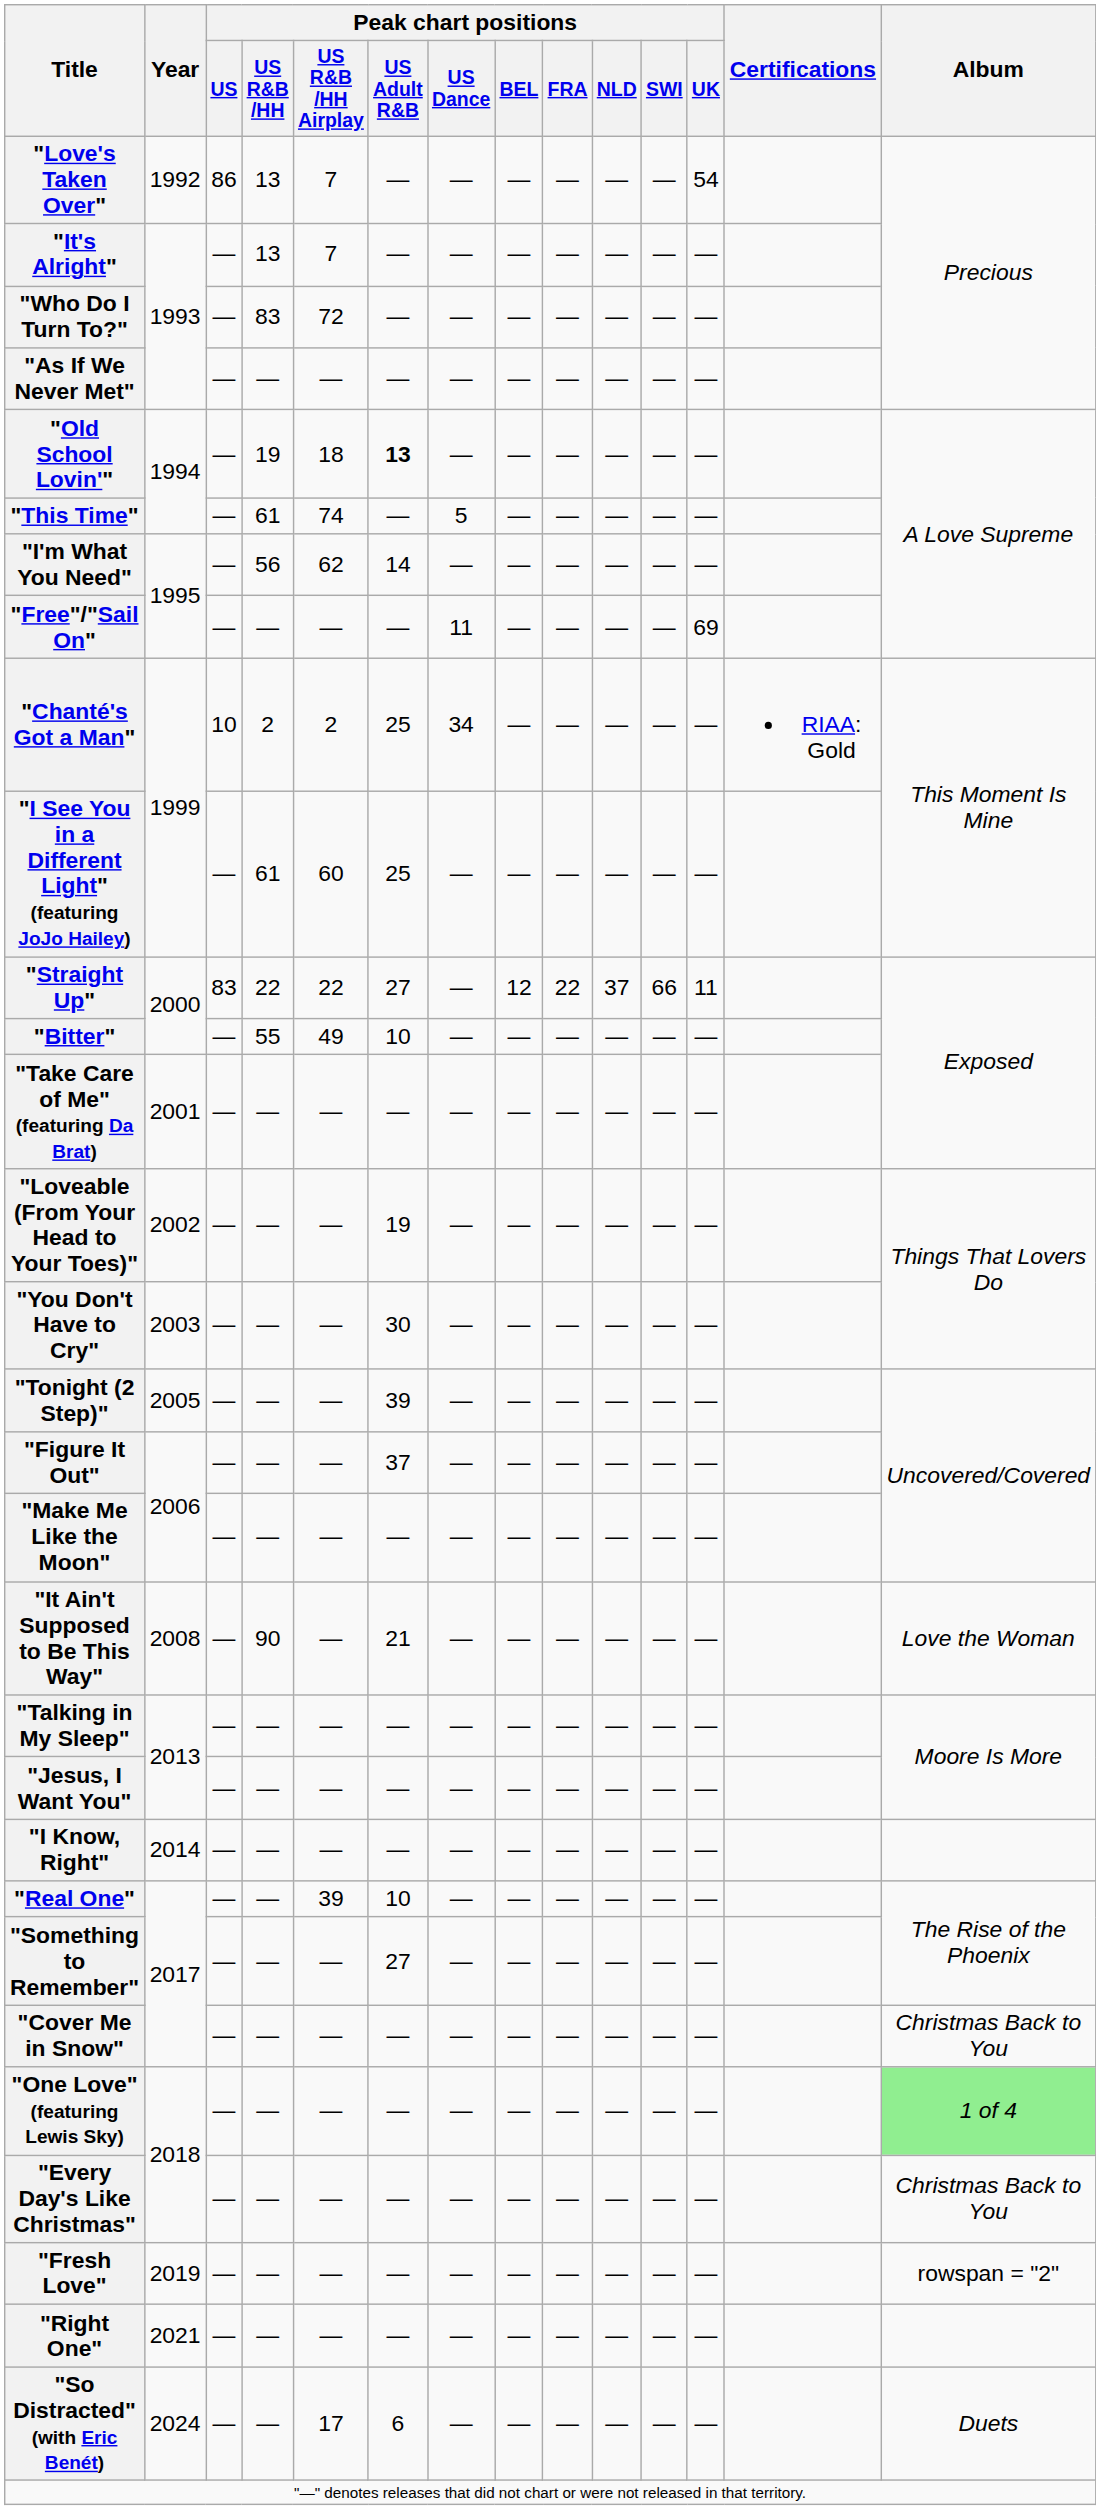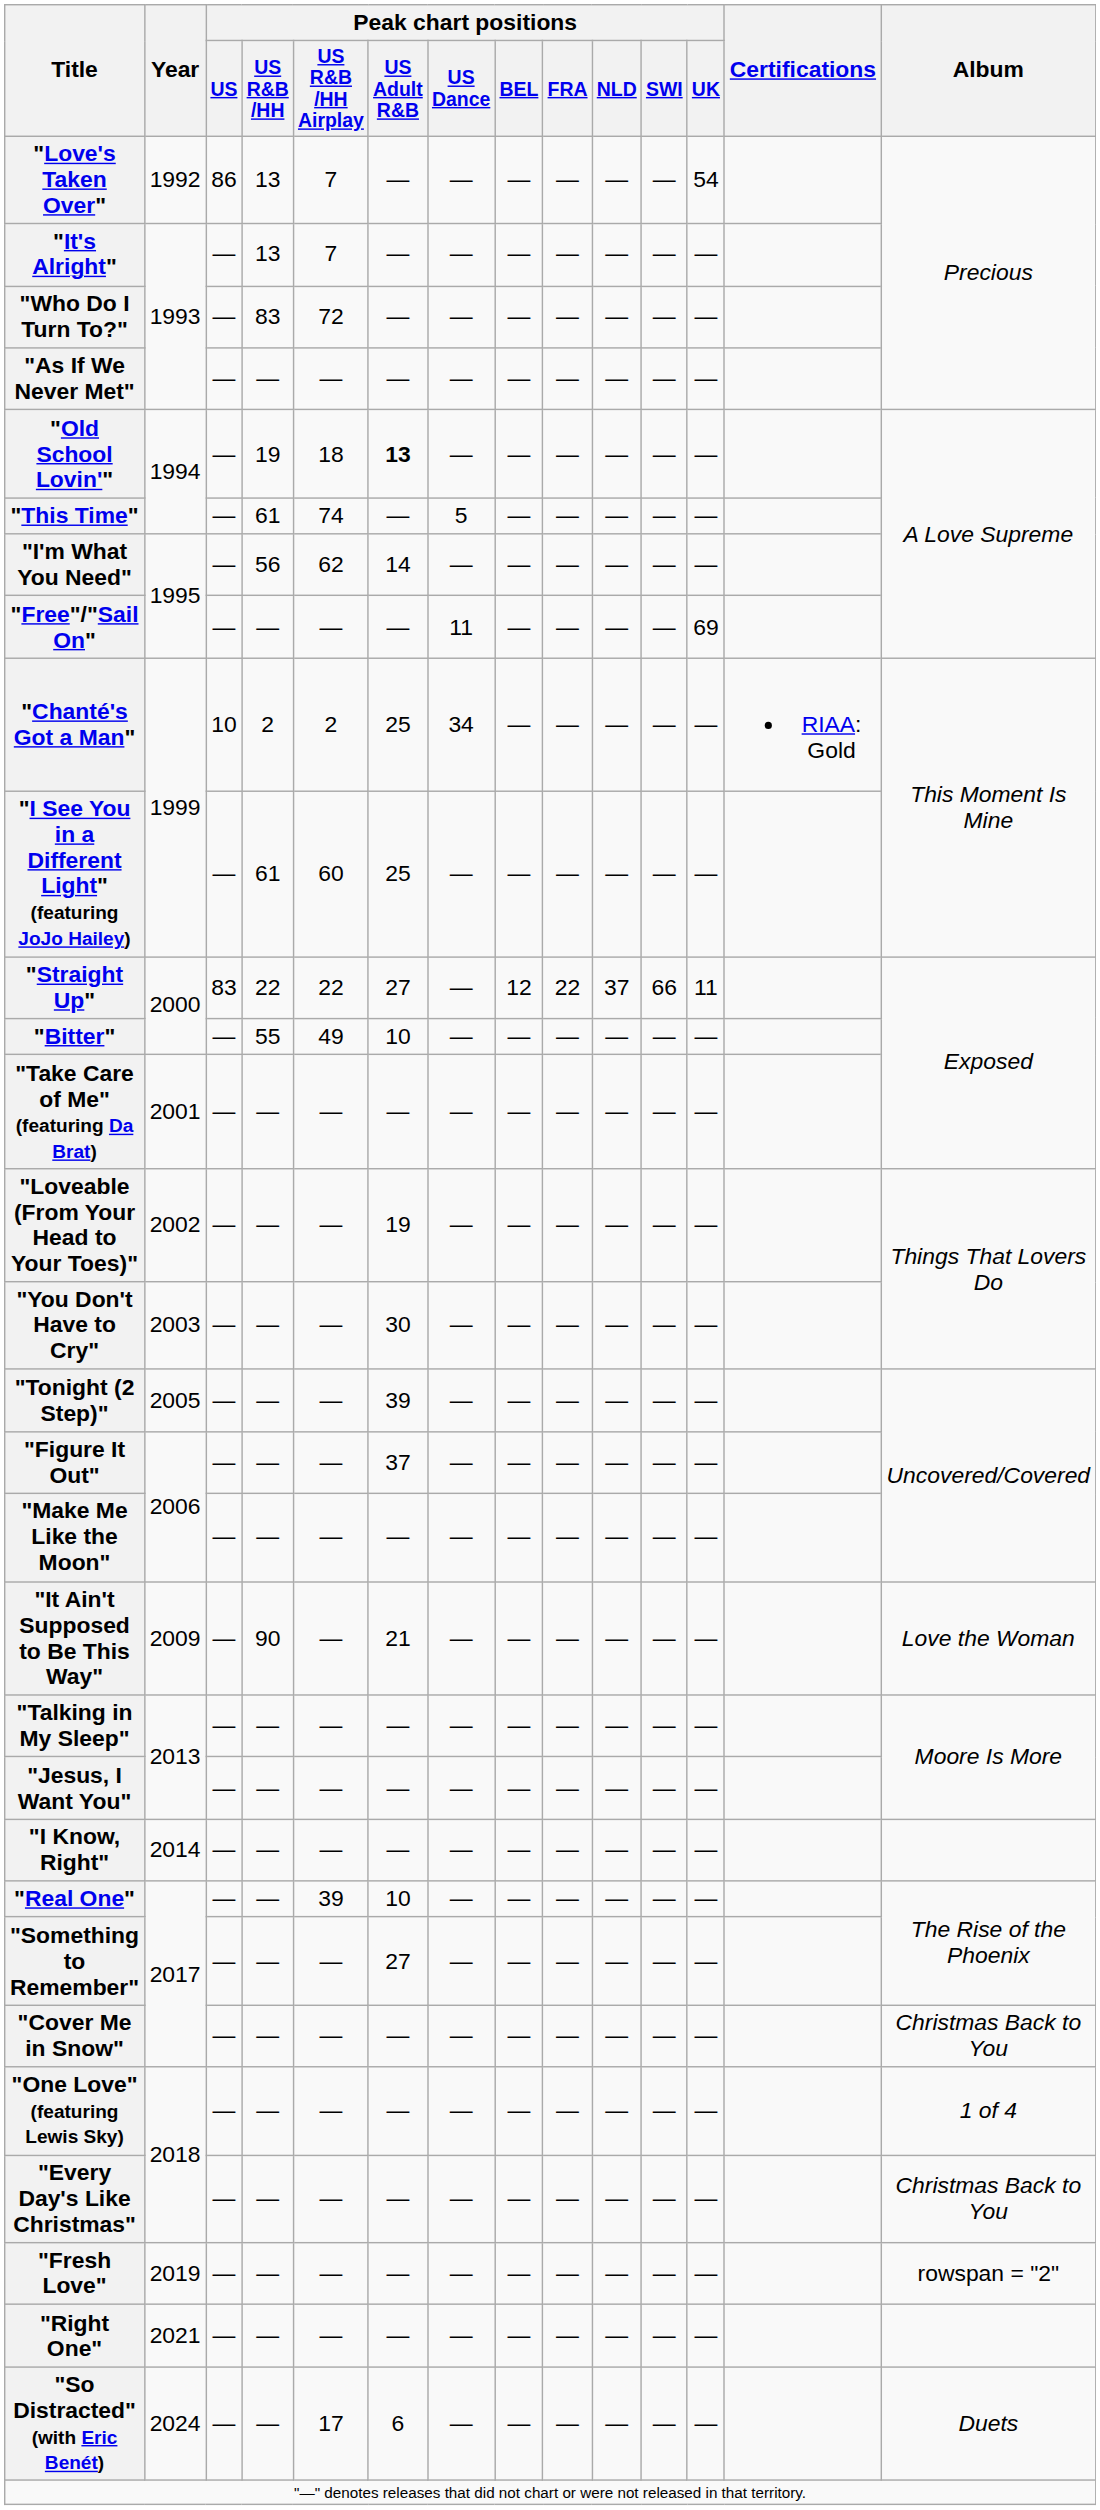(175, 1637) 2008 -> (175, 1637) 2009
(988, 2110) lightgreen background -> (988, 2110) no background
